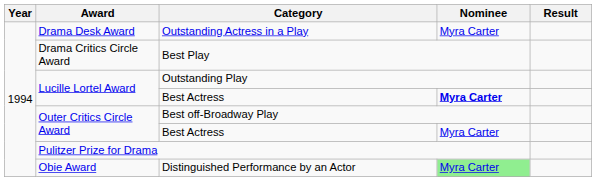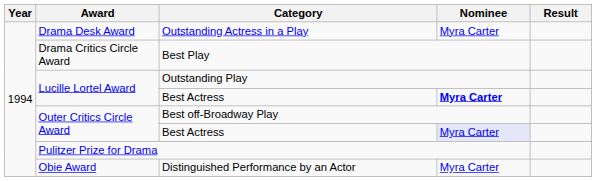(469, 132) no background -> (469, 132) lavender background
(469, 168) lightgreen background -> (469, 168) no background
